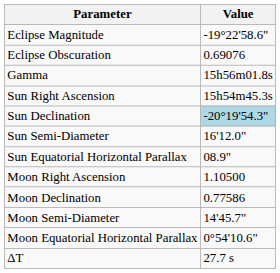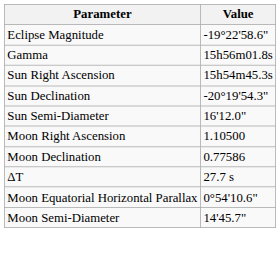- row: (59, 55)
(236, 116) lightblue background -> (236, 95) no background
- row: (97, 156)
rows swapped: (63, 217) <-> (15, 258)
